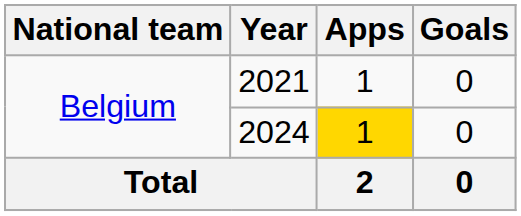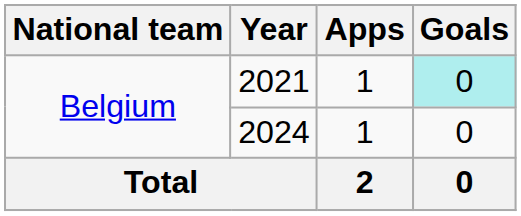(464, 81) no background -> (464, 81) paleturquoise background
(365, 132) gold background -> (365, 132) no background
